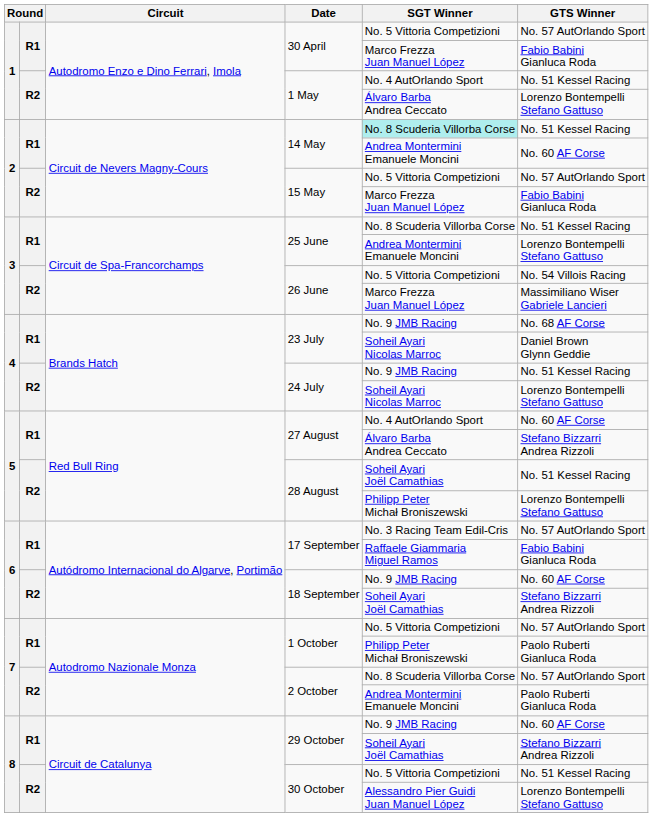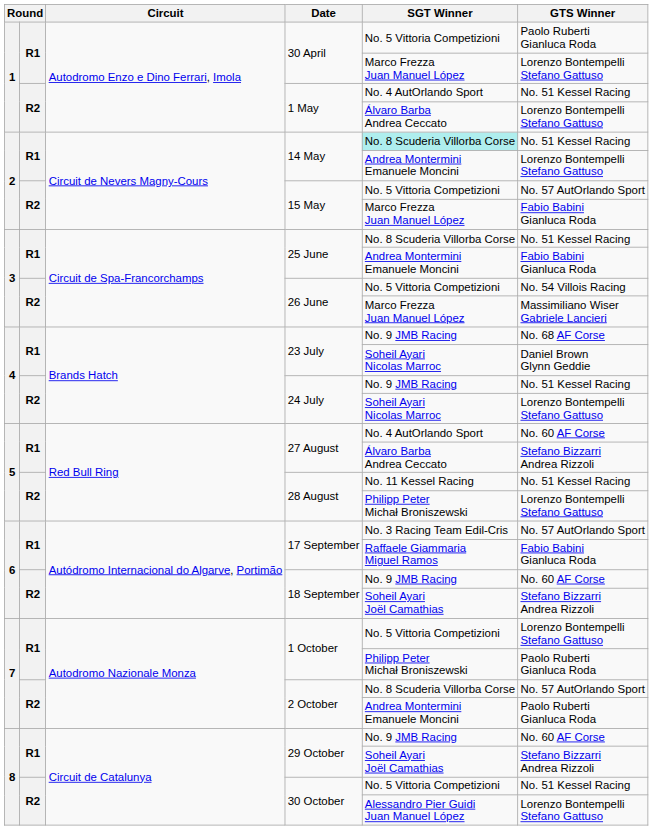(583, 31) No. 57 AutOrlando Sport -> (558, 37) Paolo Ruberti Gianluca Roda
(558, 55) Fabio Babini Gianluca Roda -> (573, 68) Lorenzo Bontempelli Stefano Gattuso
(563, 153) No. 60 AF Corse -> (573, 165) Lorenzo Bontempelli Stefano Gattuso
(573, 250) Lorenzo Bontempelli Stefano Gattuso -> (558, 262) Fabio Babini Gianluca Roda
(404, 475) Soheil Ayari Joël Camathias -> (419, 481) No. 11 Kessel Racing
(583, 627) No. 57 AutOrlando Sport -> (573, 633) Lorenzo Bontempelli Stefano Gattuso
